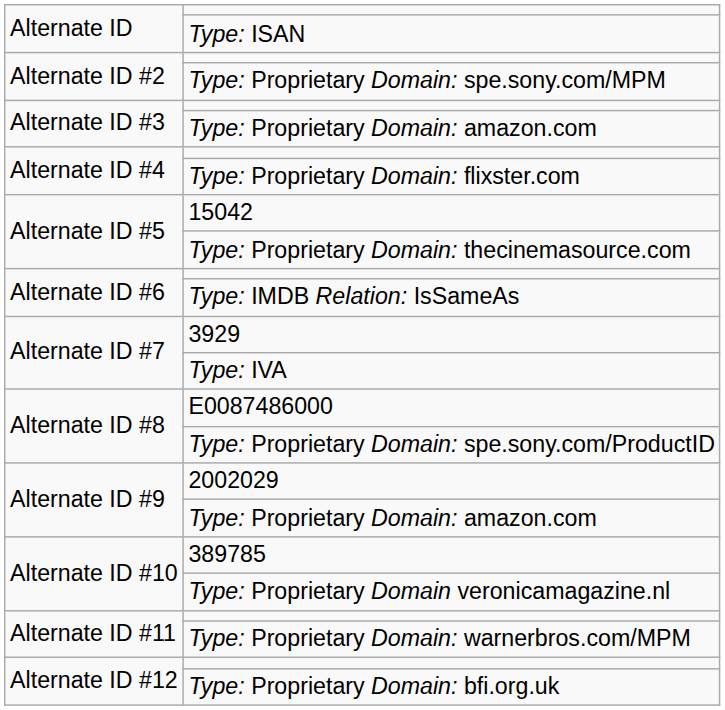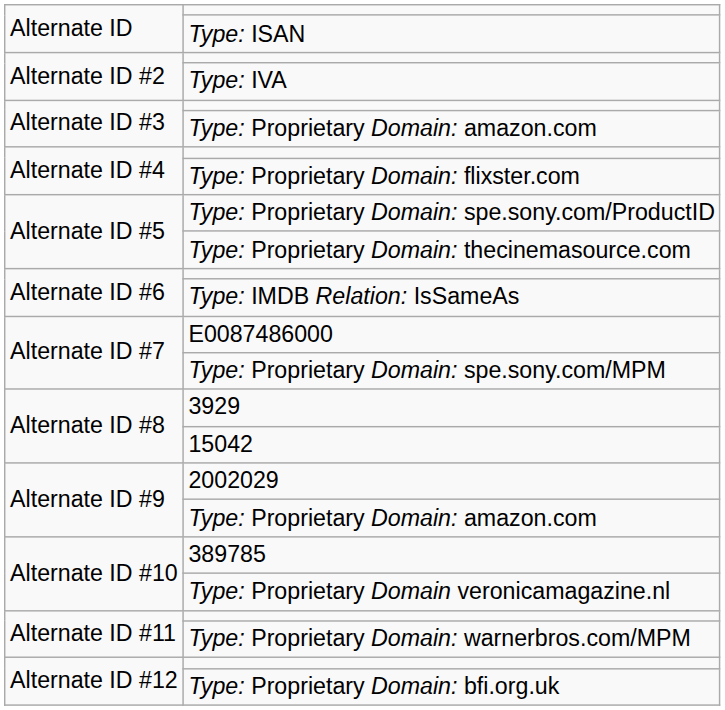(427, 81) Type: Proprietary Domain: spe.sony.com/MPM -> (238, 81) Type: IVA
(221, 212) 15042 -> (452, 212) Type: Proprietary Domain: spe.sony.com/ProductID
(214, 333) 3929 -> (261, 333) E0087486000
(238, 370) Type: IVA -> (427, 370) Type: Proprietary Domain: spe.sony.com/MPM
(261, 407) E0087486000 -> (214, 407) 3929
(452, 444) Type: Proprietary Domain: spe.sony.com/ProductID -> (221, 444) 15042
